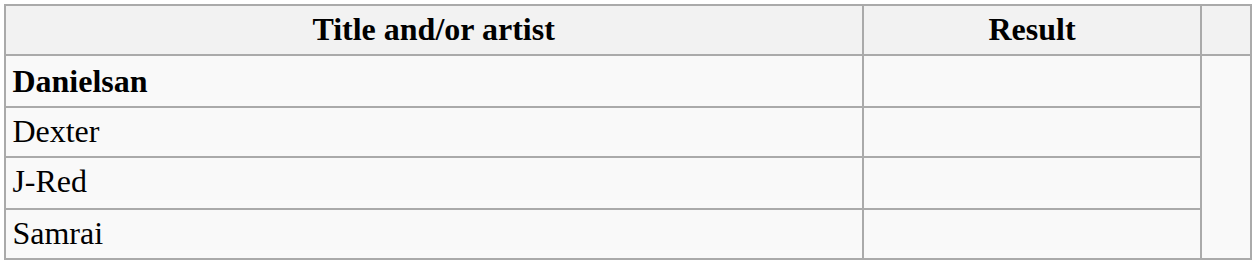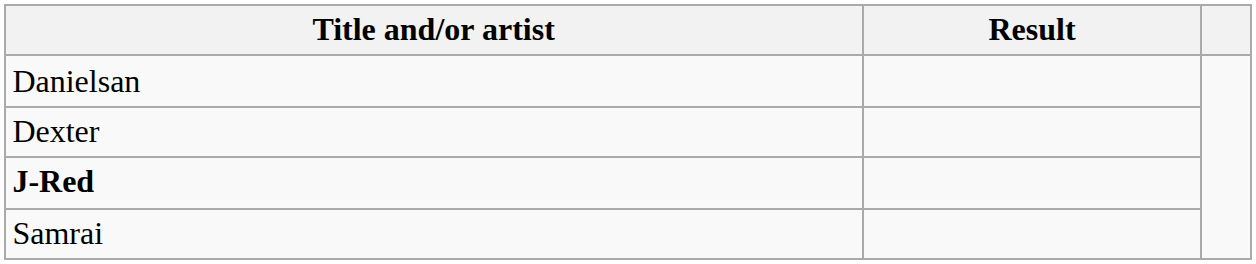(80, 80) bold -> (76, 80) normal
(50, 182) normal -> (53, 182) bold
